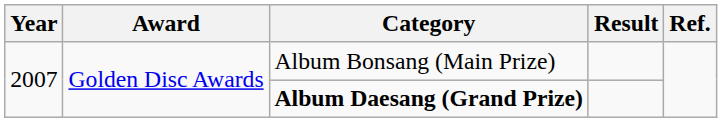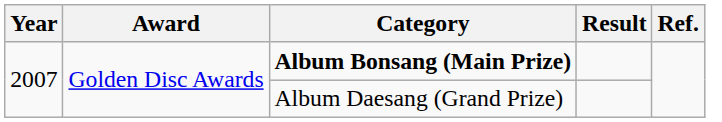(415, 60) normal -> (423, 60) bold
(429, 98) bold -> (419, 98) normal
